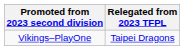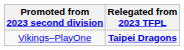(142, 38) normal -> (142, 38) bold
